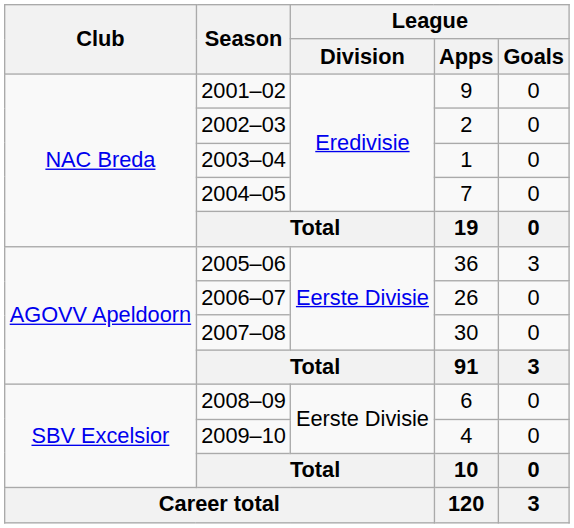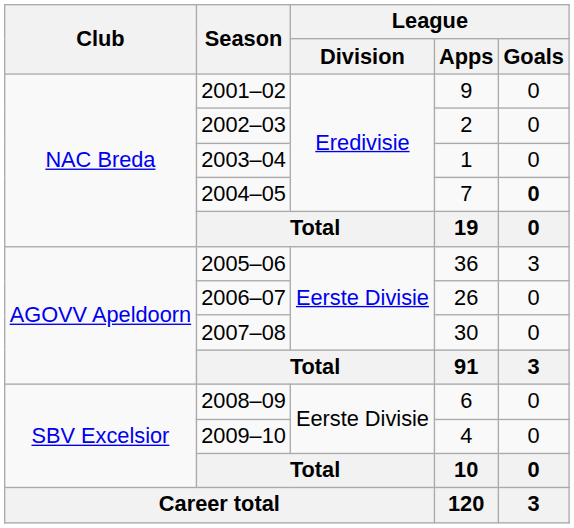(534, 194) normal -> (534, 194) bold
